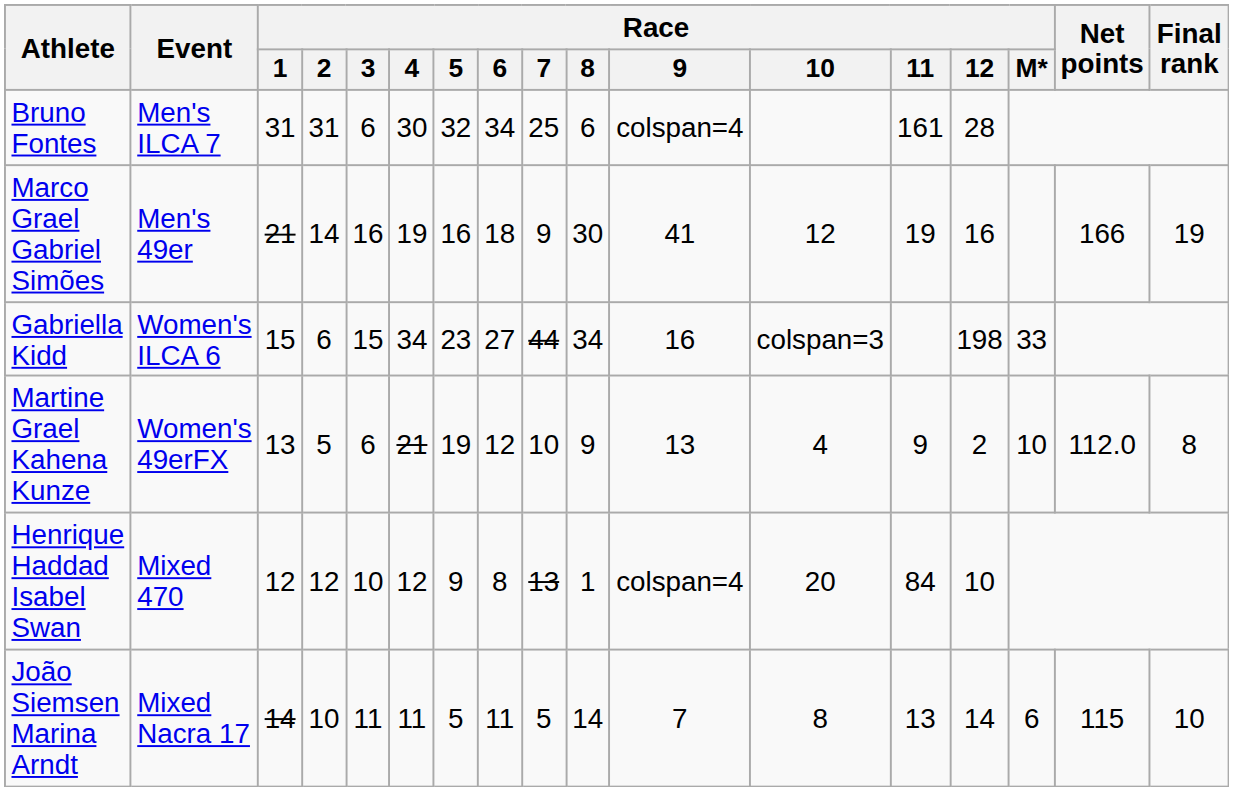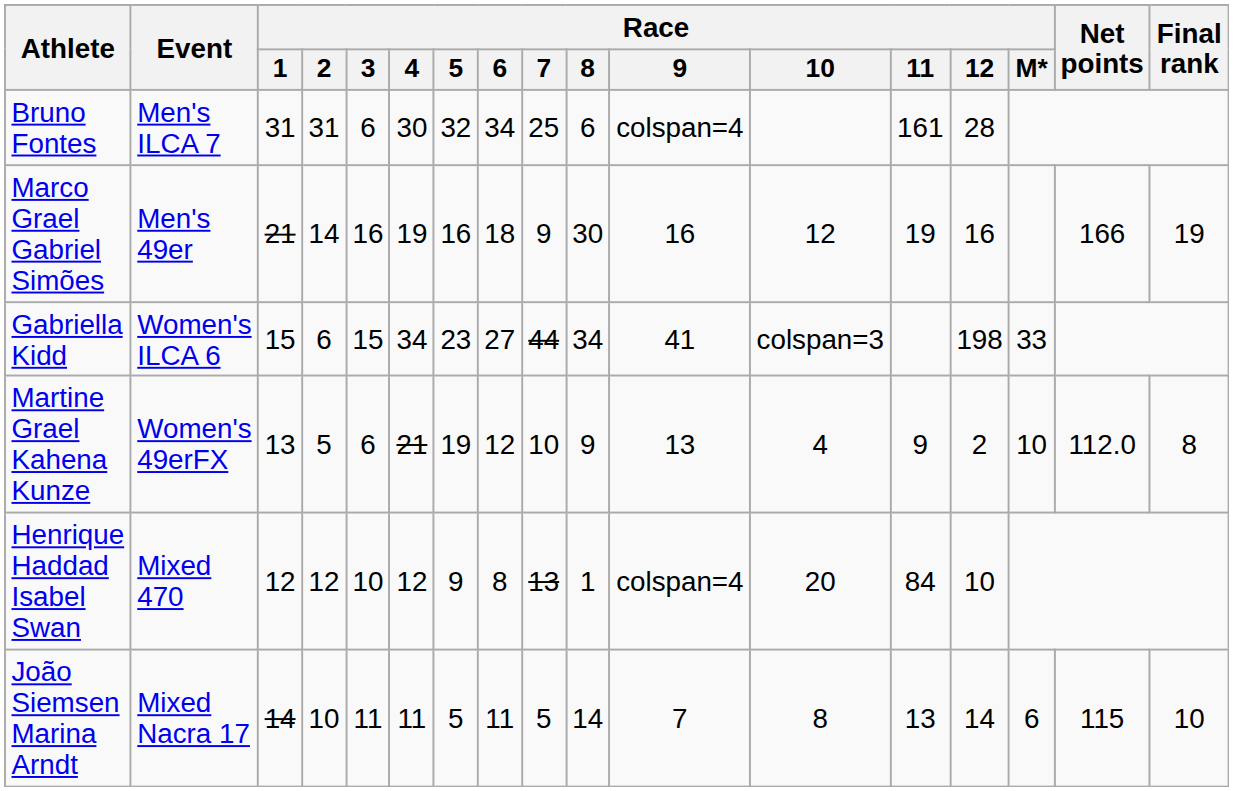(680, 234) 41 -> (680, 234) 16
(680, 339) 16 -> (680, 339) 41
